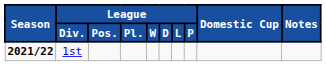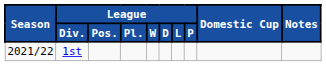(30, 51) bold -> (30, 51) normal
